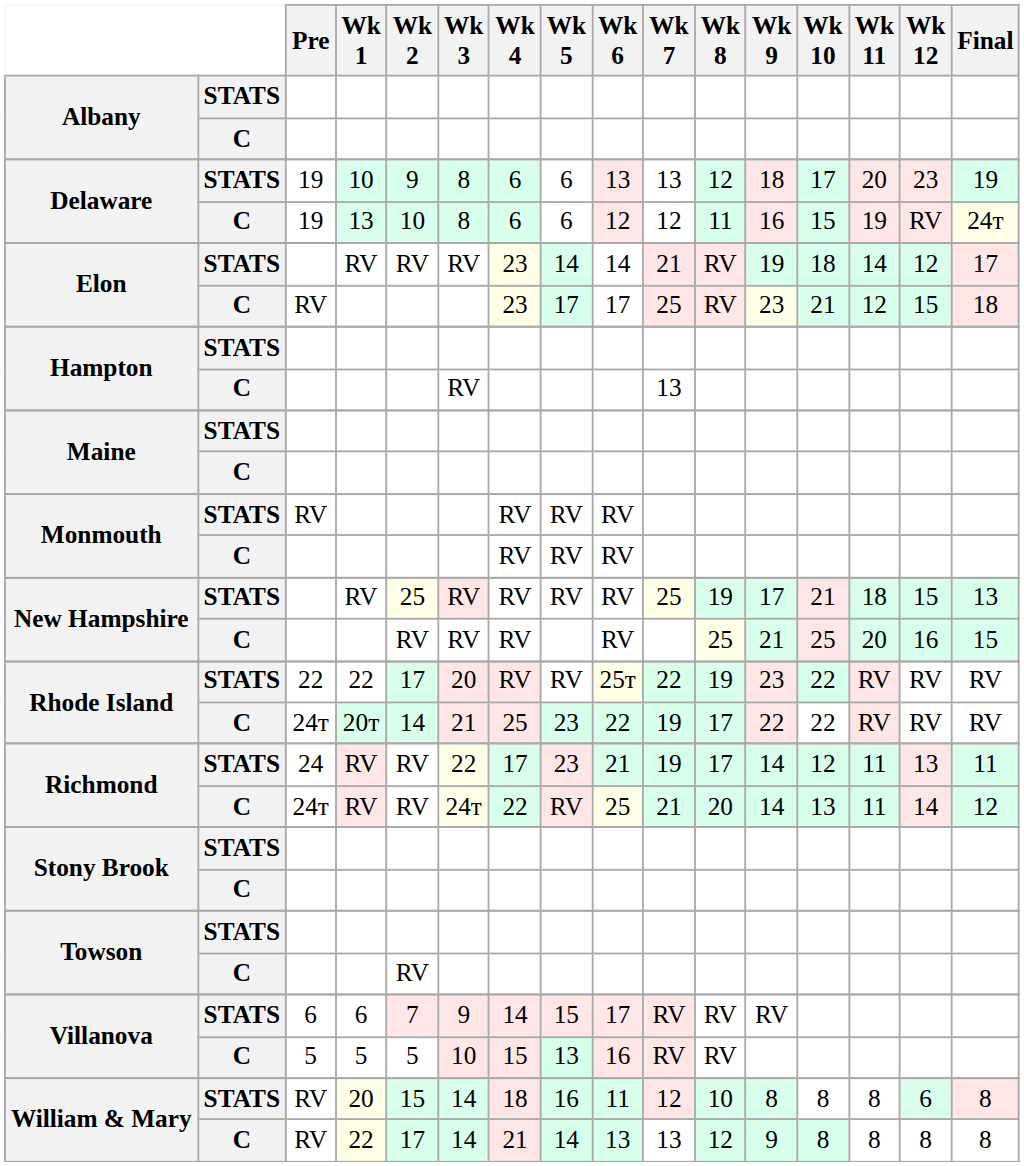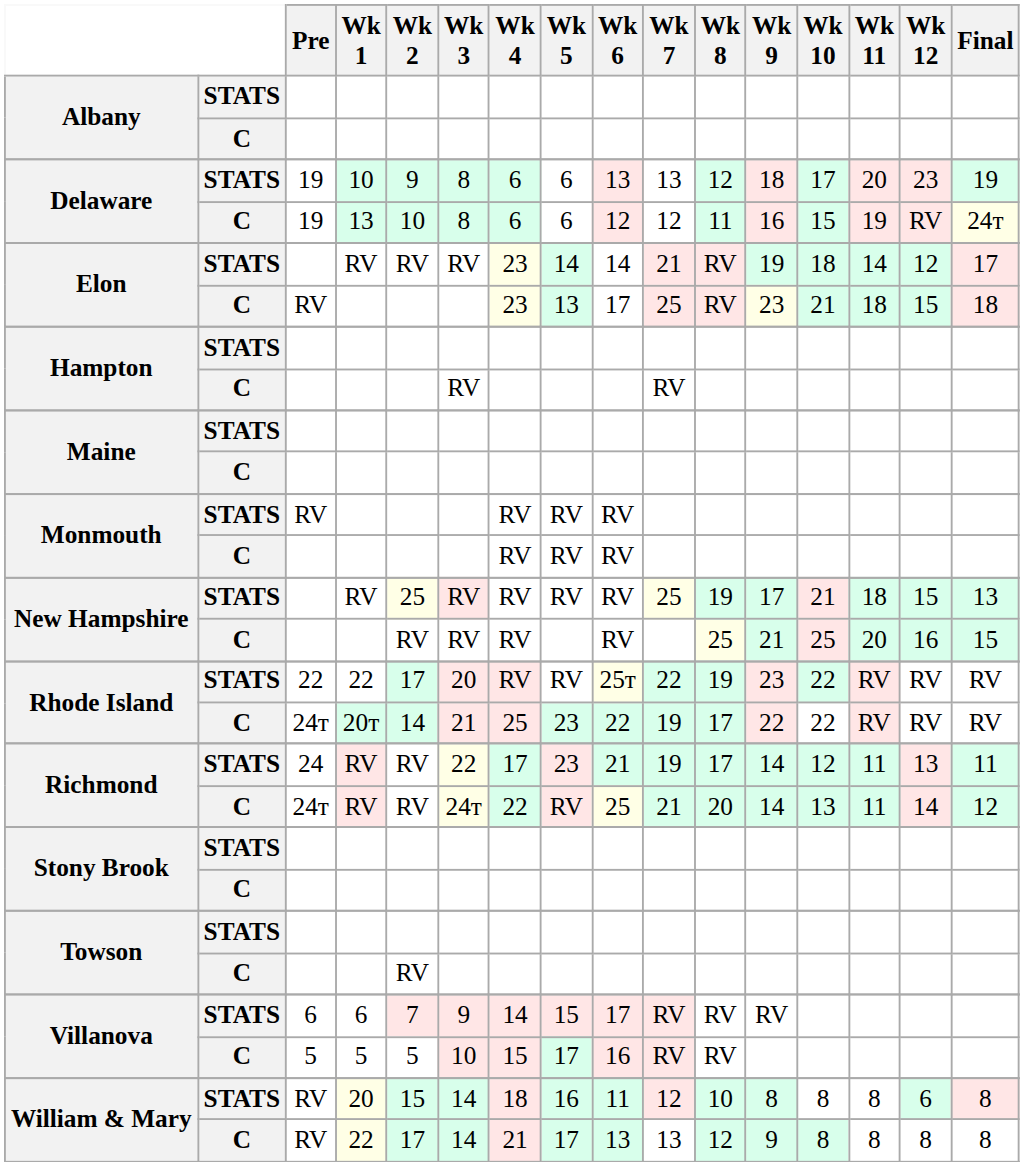(566, 305) 17 -> (566, 305) 13
(874, 305) 12 -> (874, 305) 18
(669, 388) 13 -> (669, 388) RV
(566, 1056) 13 -> (566, 1056) 17
(566, 1139) 14 -> (566, 1139) 17
